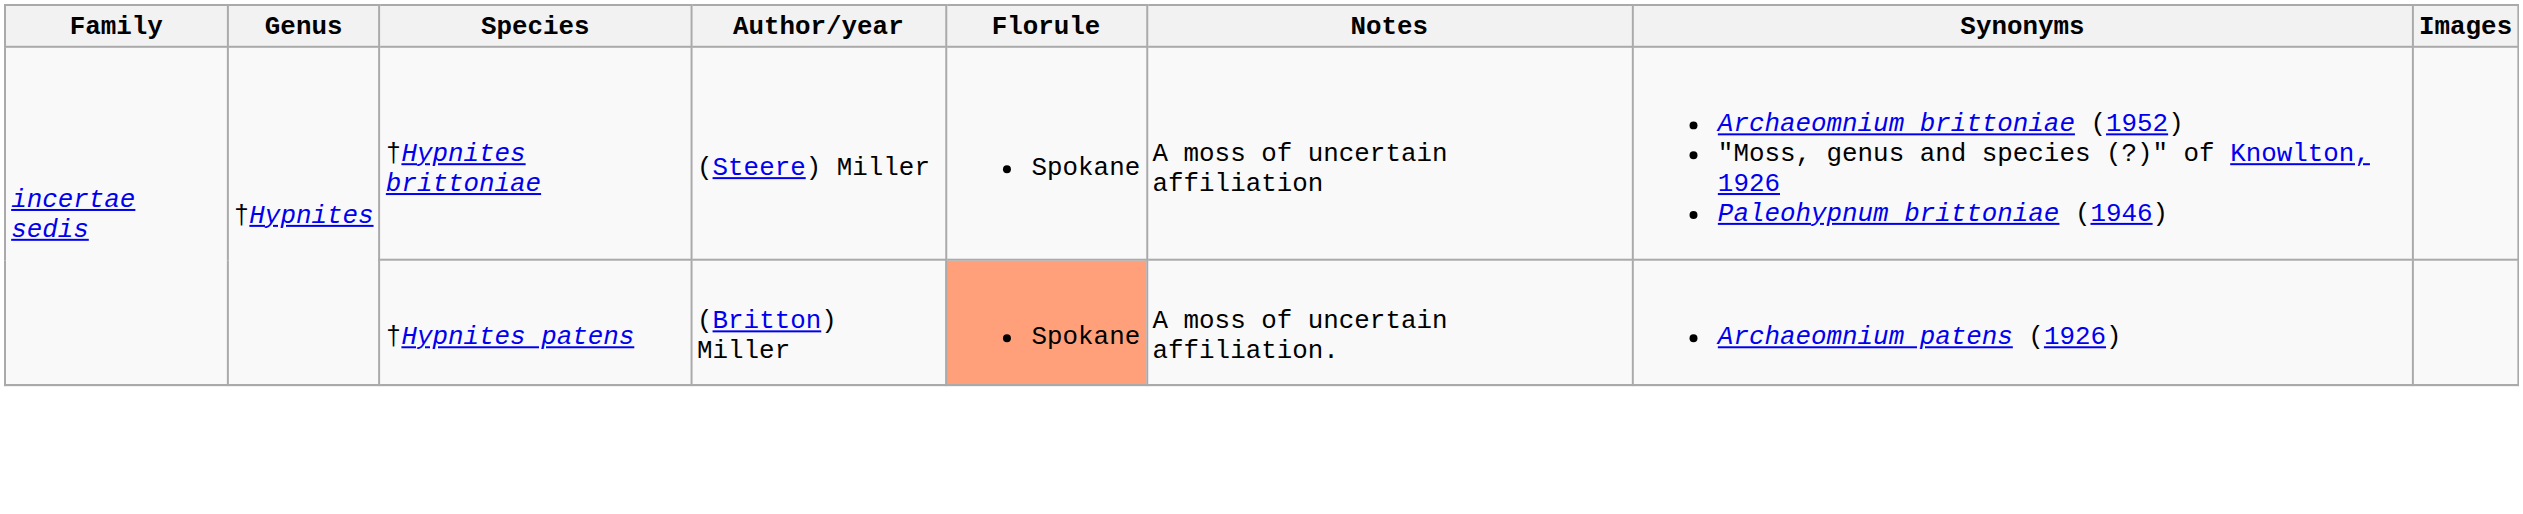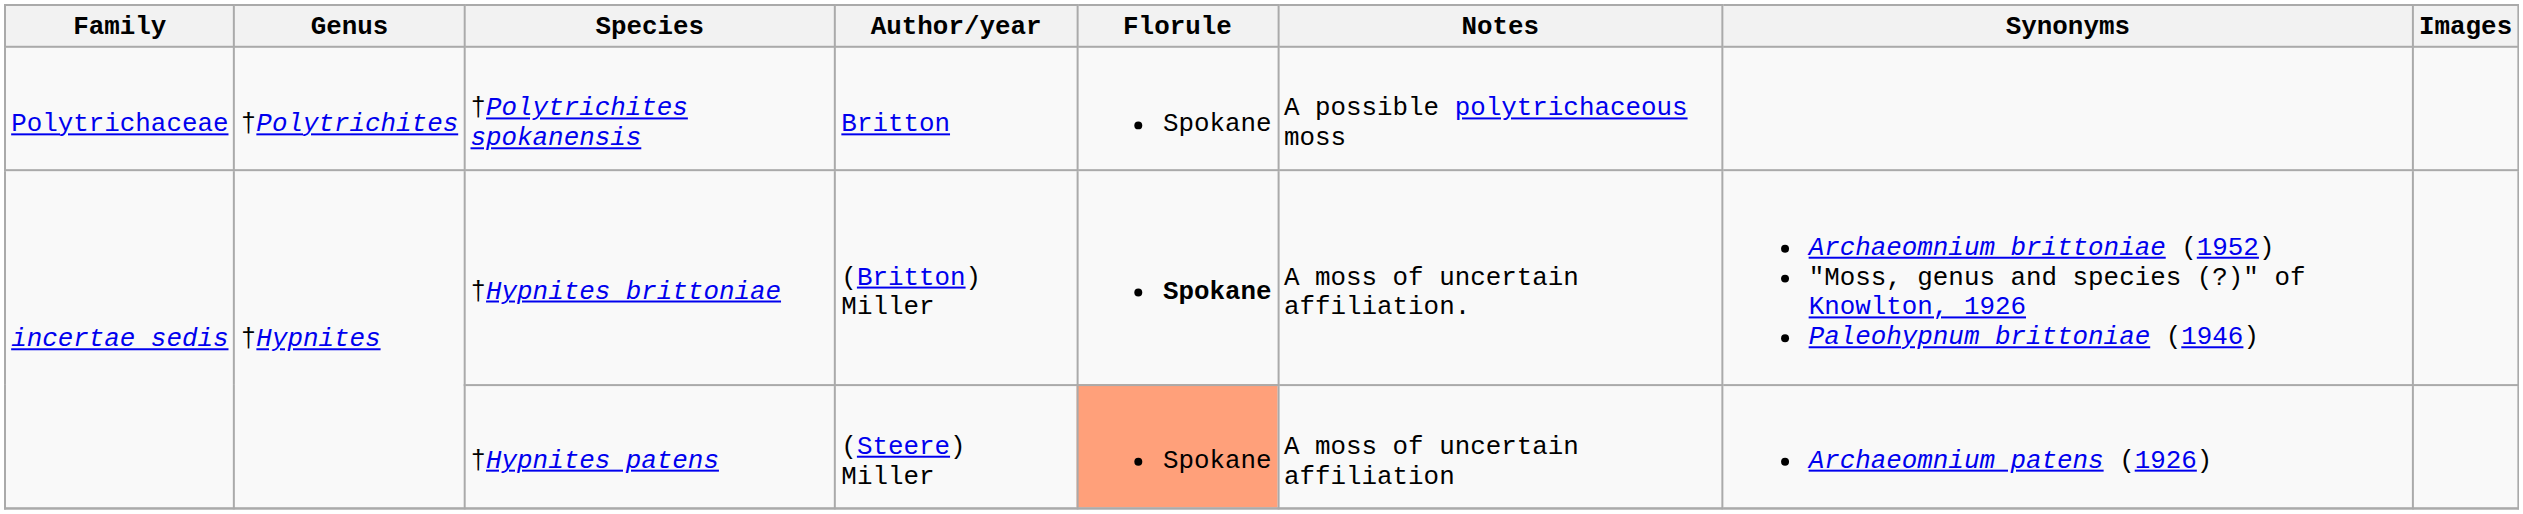+ row: (579, 124)
(813, 169) (Steere) Miller -> (911, 292) (Britton) Miller
(1046, 169) normal -> (1177, 292) bold
(1300, 169) A moss of uncertain affiliation -> (1431, 292) A moss of uncertain affiliation.
(767, 337) (Britton) Miller -> (903, 461) (Steere) Miller
(1300, 337) A moss of uncertain affiliation. -> (1431, 461) A moss of uncertain affiliation
